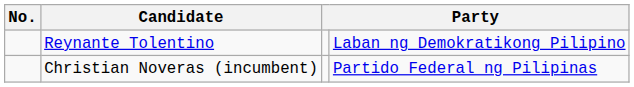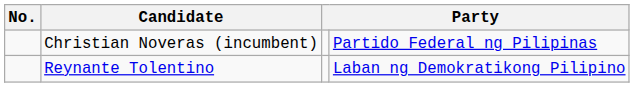rows swapped: (181, 69) <-> (129, 43)
